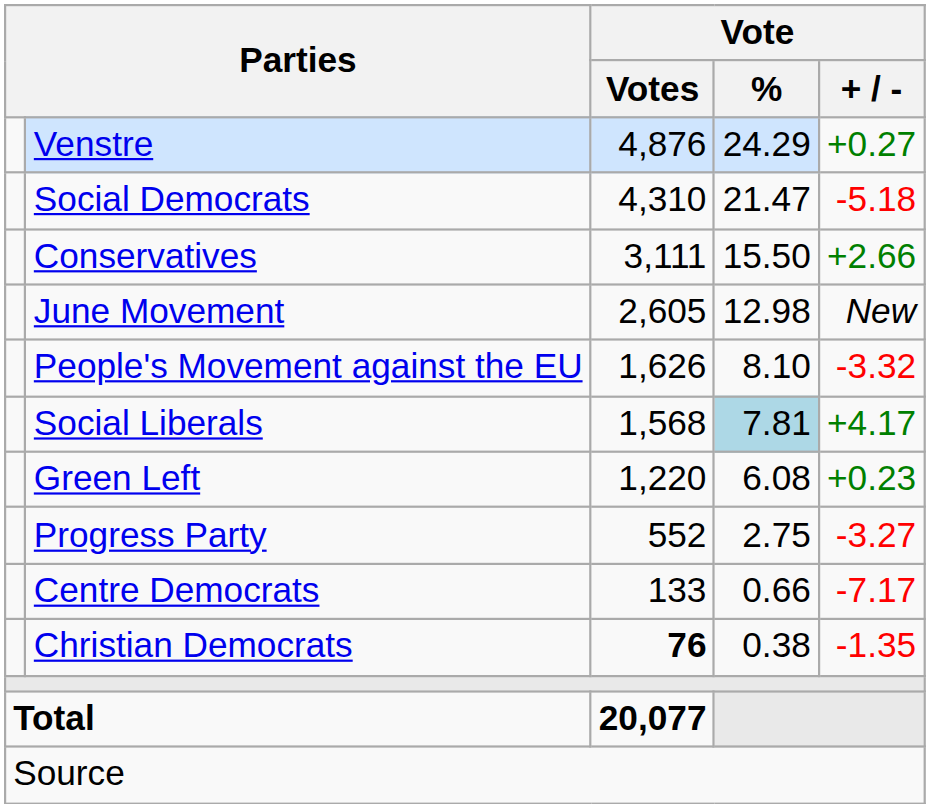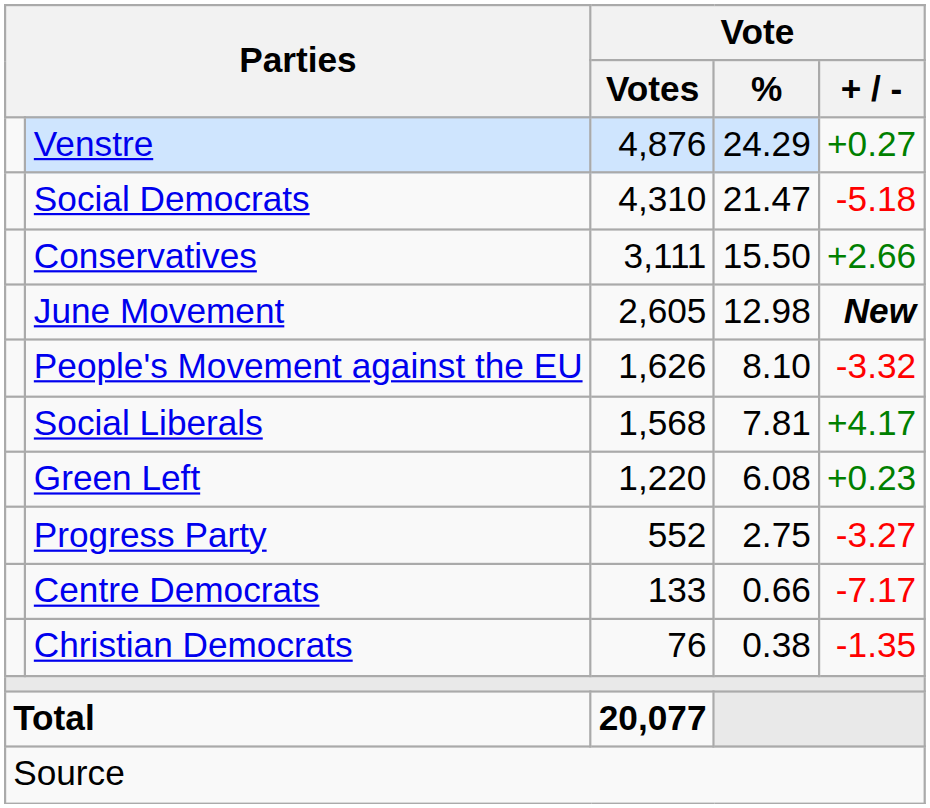(881, 311) normal -> (880, 311) bold
(777, 423) lightblue background -> (777, 423) no background
(687, 646) bold -> (687, 646) normal
